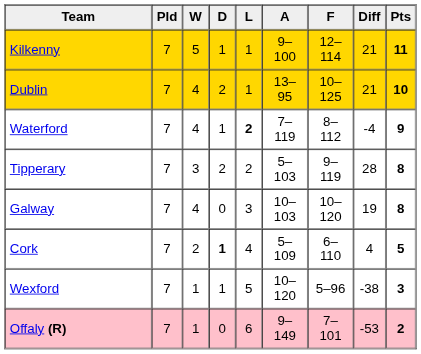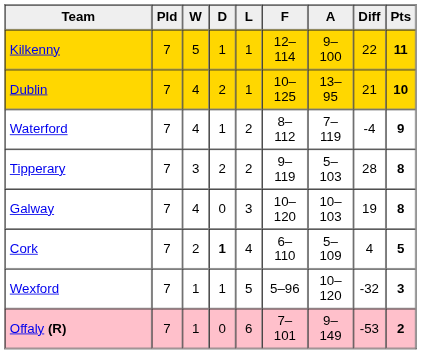columns swapped: (331, 17) <-> (285, 17)
(369, 49) 21 -> (369, 49) 22
(249, 129) bold -> (249, 129) normal
(369, 288) -38 -> (369, 288) -32
